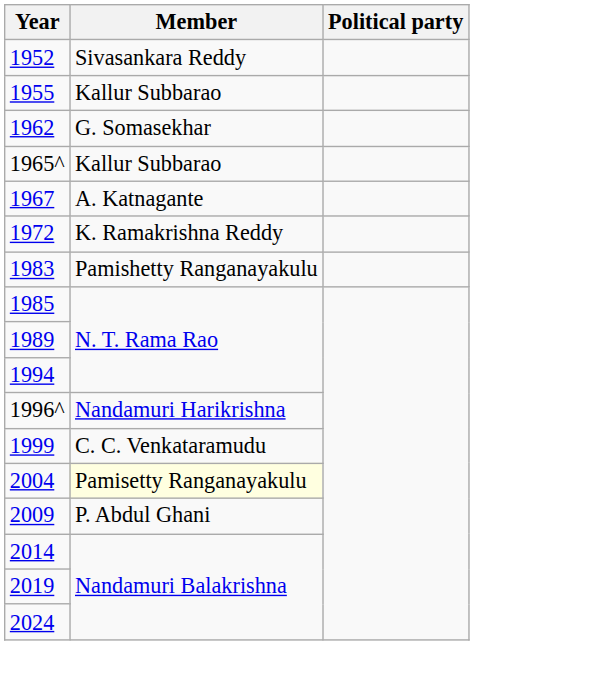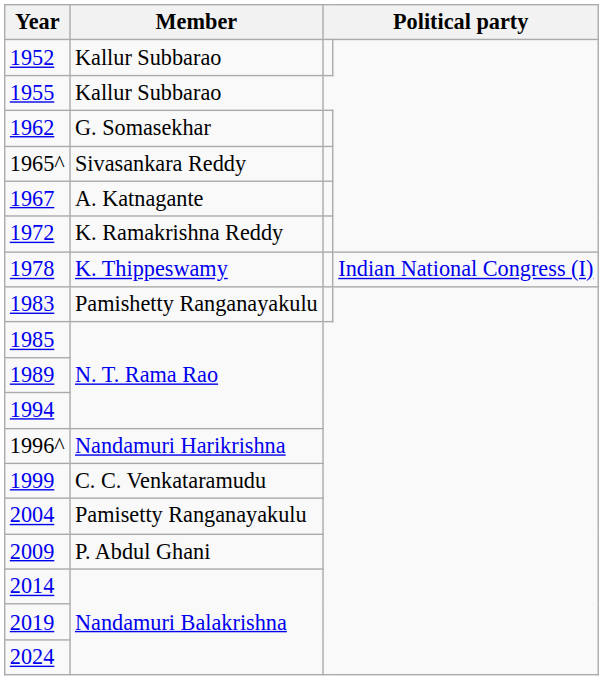(161, 57) Sivasankara Reddy -> (148, 57) Kallur Subbarao
(148, 163) Kallur Subbarao -> (161, 163) Sivasankara Reddy
+ row: (32, 269)
(191, 480) lightyellow background -> (191, 515) no background
